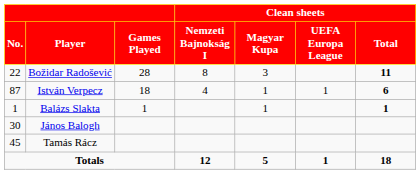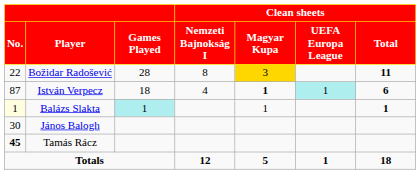(265, 73) no background -> (265, 73) gold background
(265, 90) normal -> (265, 90) bold
(325, 90) no background -> (325, 90) paleturquoise background
(15, 108) no background -> (15, 108) lightyellow background
(145, 108) no background -> (145, 108) paleturquoise background
(15, 143) normal -> (15, 143) bold
